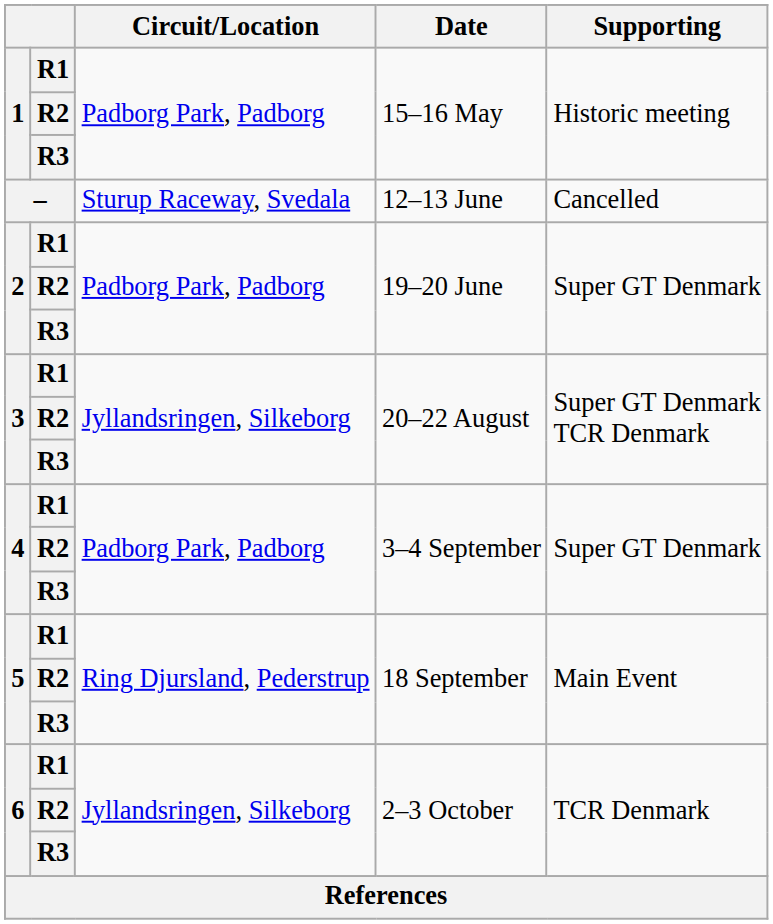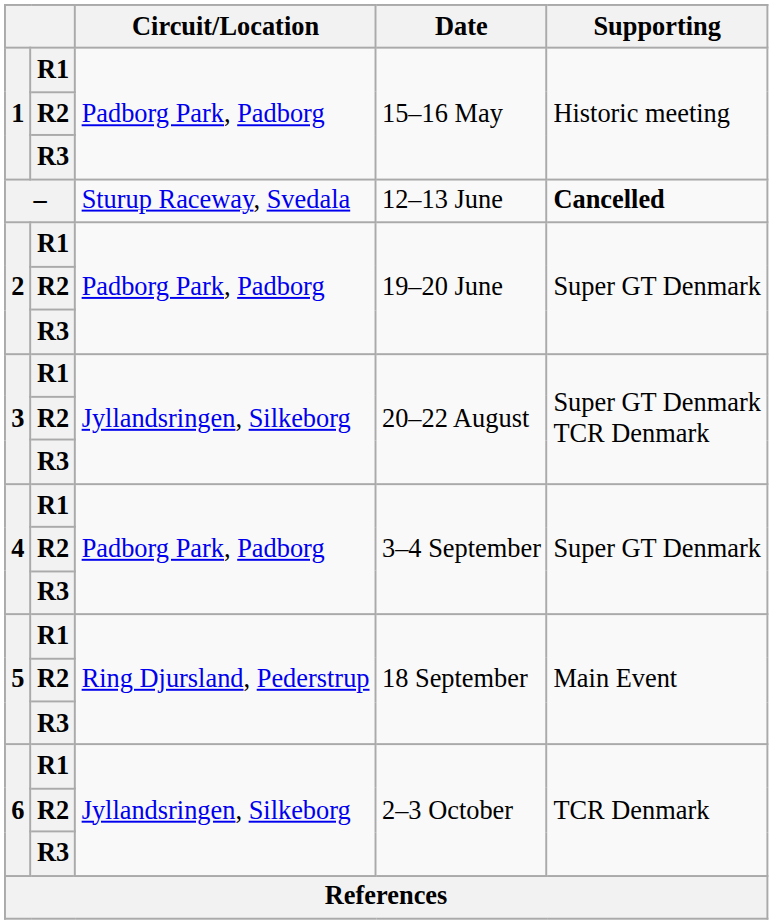(606, 199) normal -> (609, 199) bold
